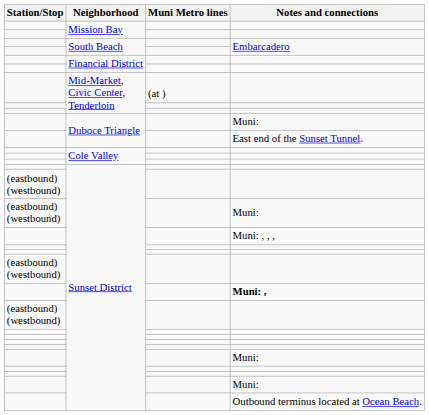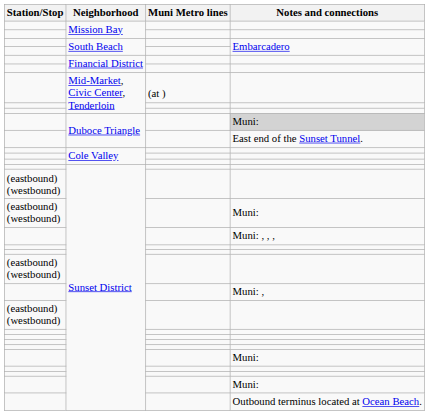(246, 122) no background -> (246, 122) lightgrey background
(250, 292) bold -> (248, 292) normal
